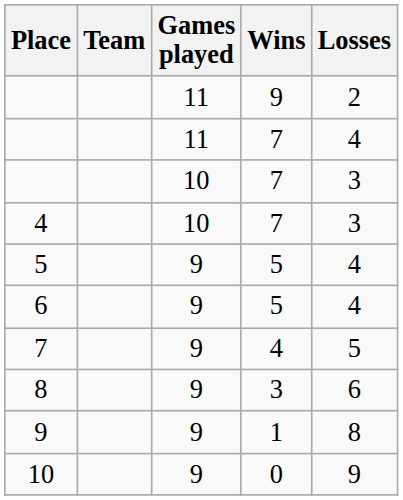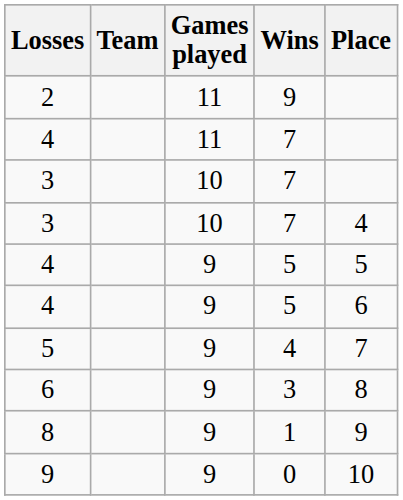columns swapped: (41, 40) <-> (354, 40)
